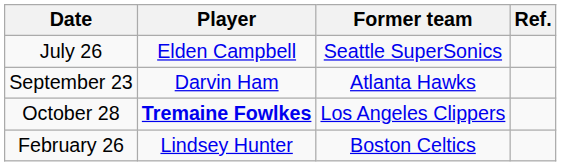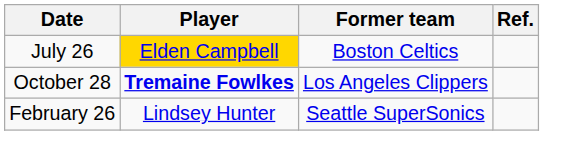(227, 51) no background -> (209, 51) gold background
(413, 51) Seattle SuperSonics -> (395, 51) Boston Celtics
- row: (71, 82)
(413, 144) Boston Celtics -> (395, 113) Seattle SuperSonics
